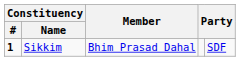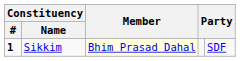(142, 47) no background -> (142, 47) lightyellow background
